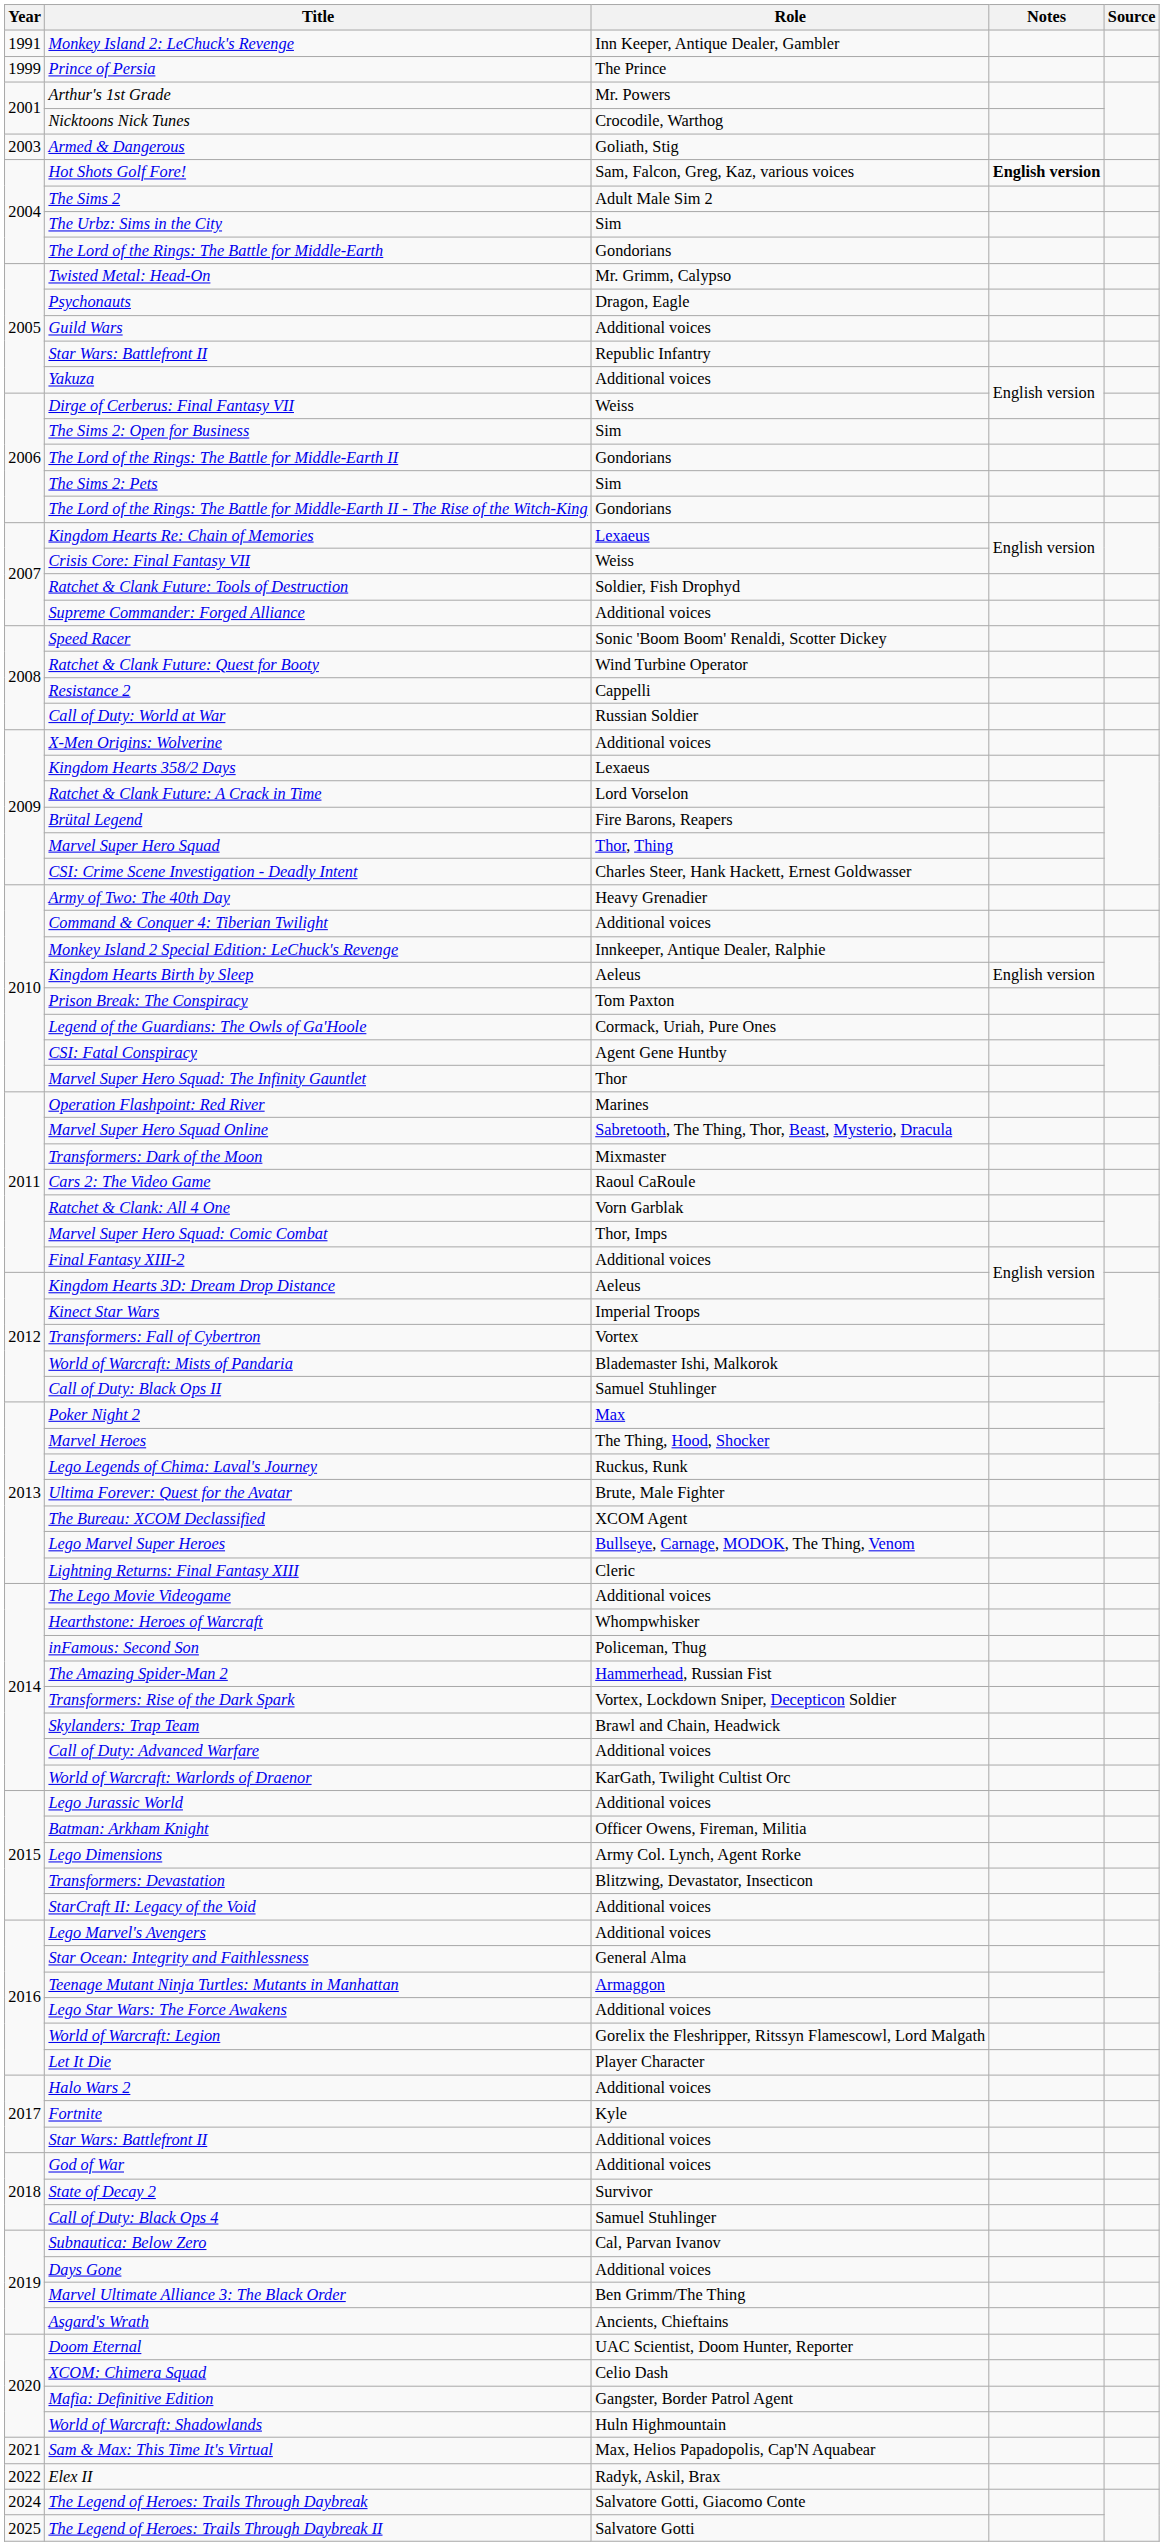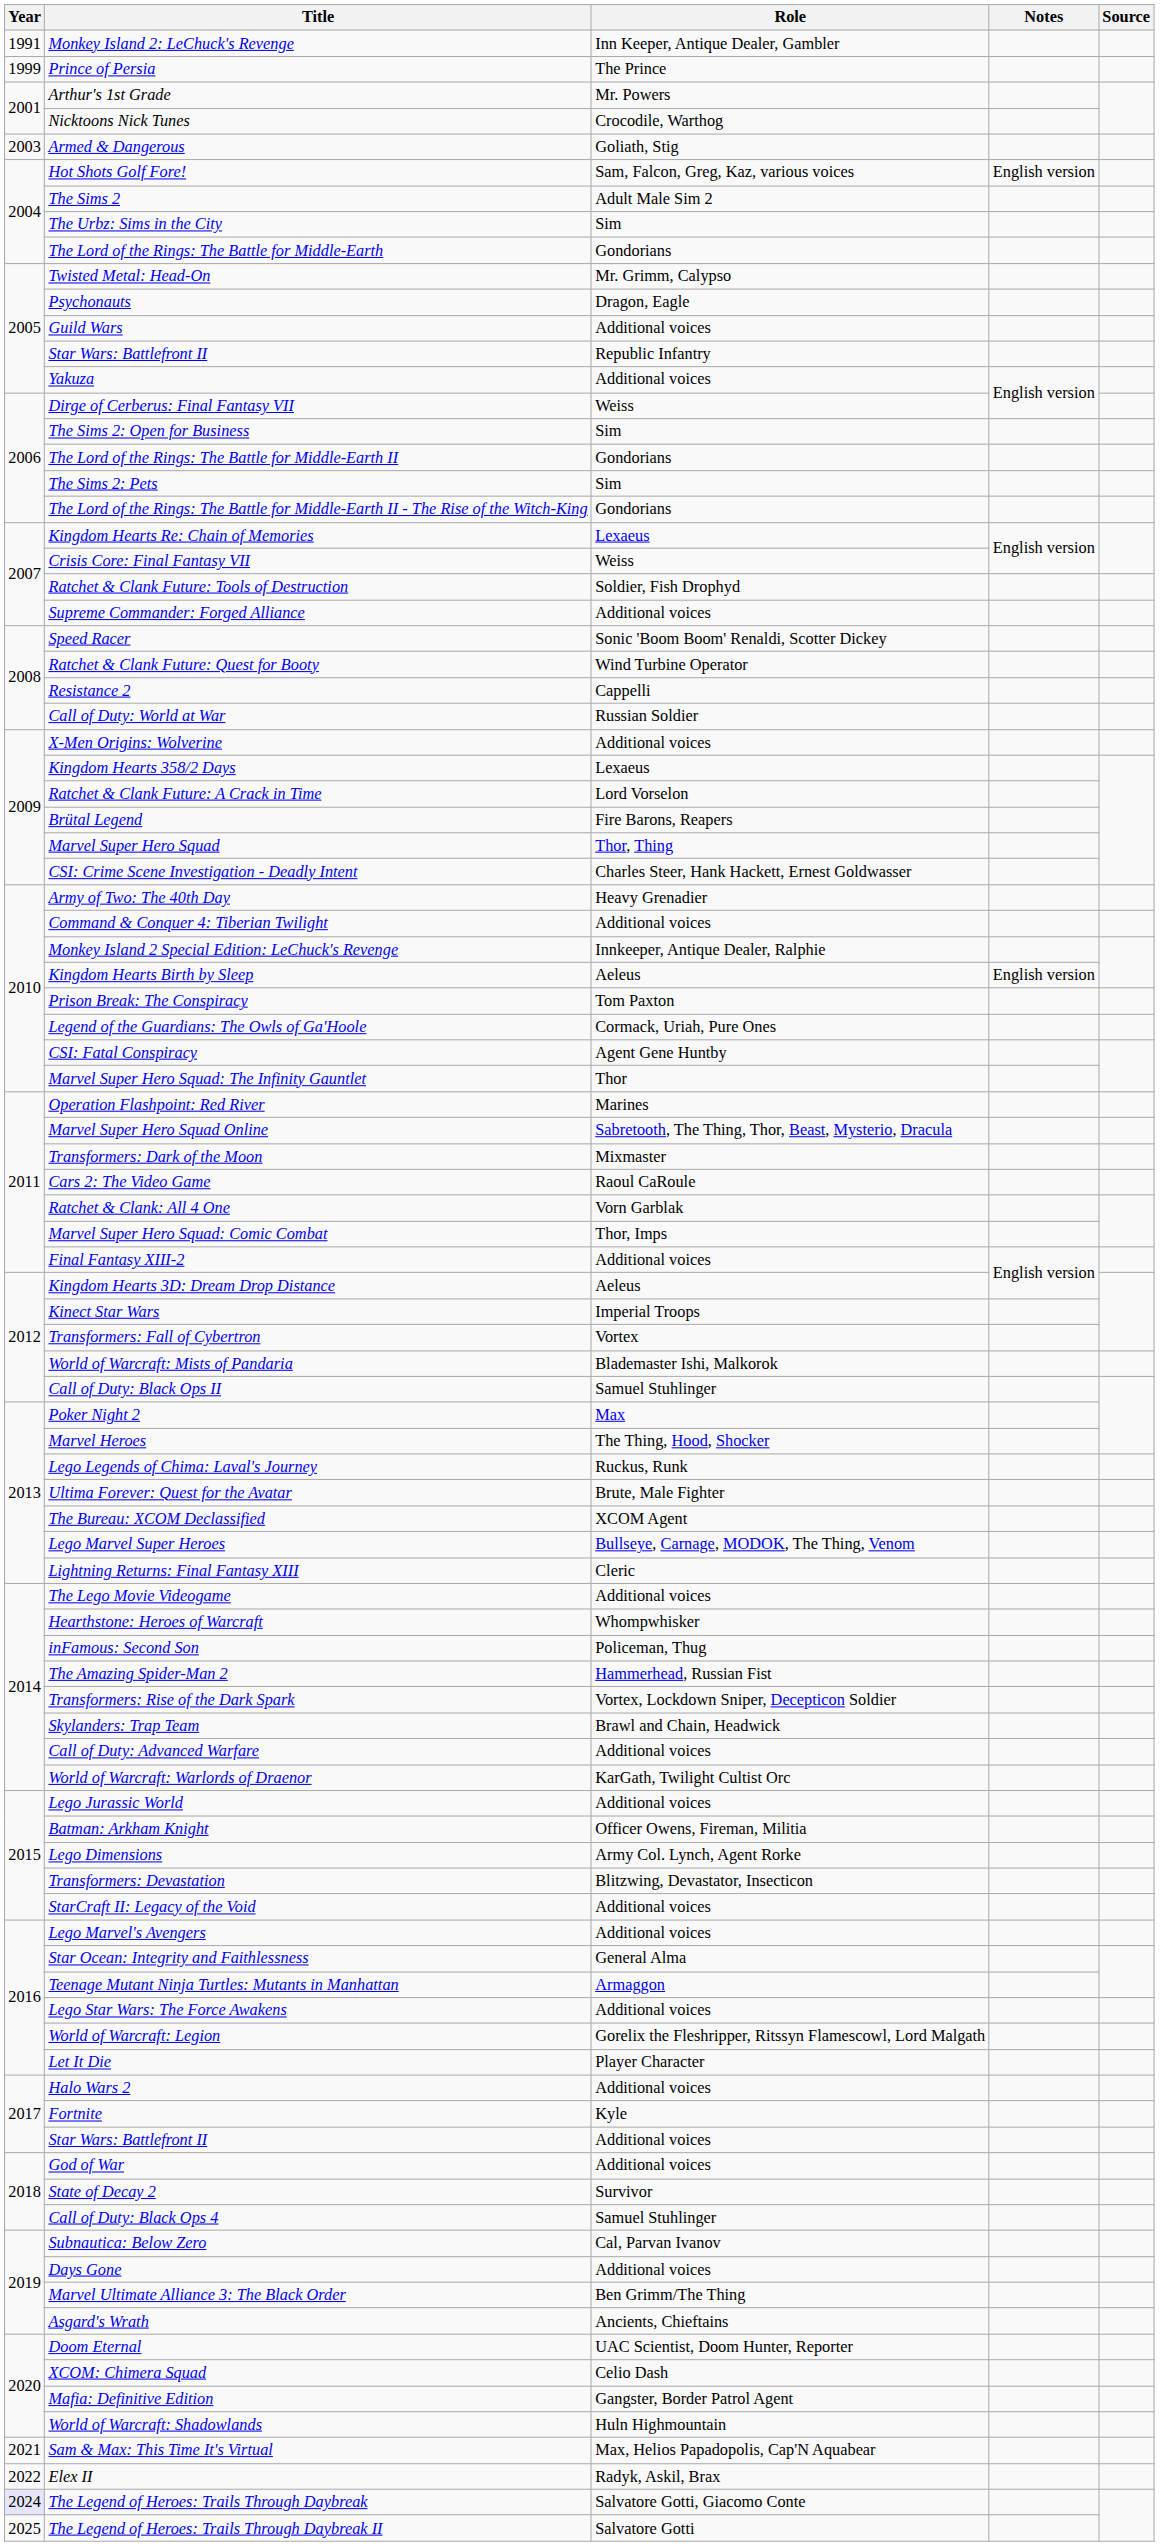(1047, 172) bold -> (1044, 172) normal
(25, 2502) no background -> (25, 2502) lavender background
